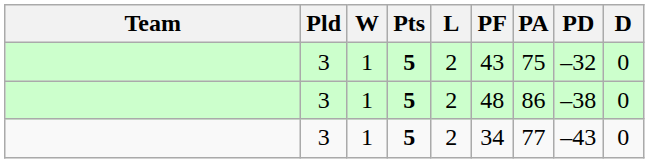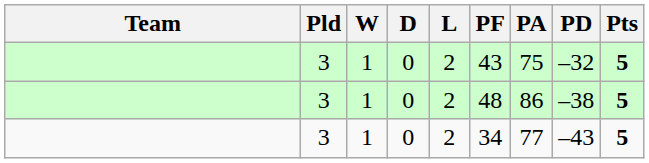columns swapped: (623, 23) <-> (409, 23)
